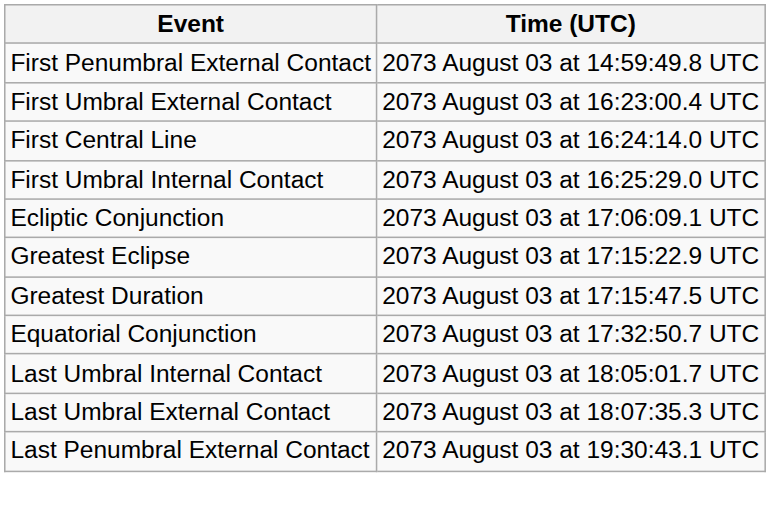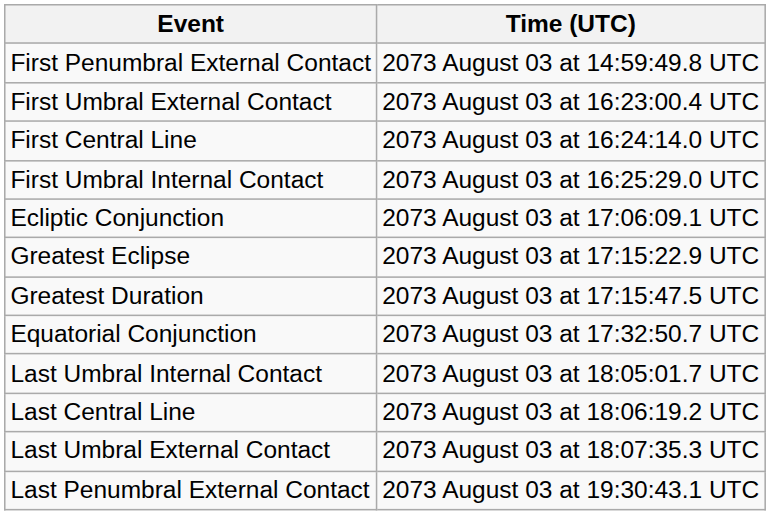+ row: (103, 412)
